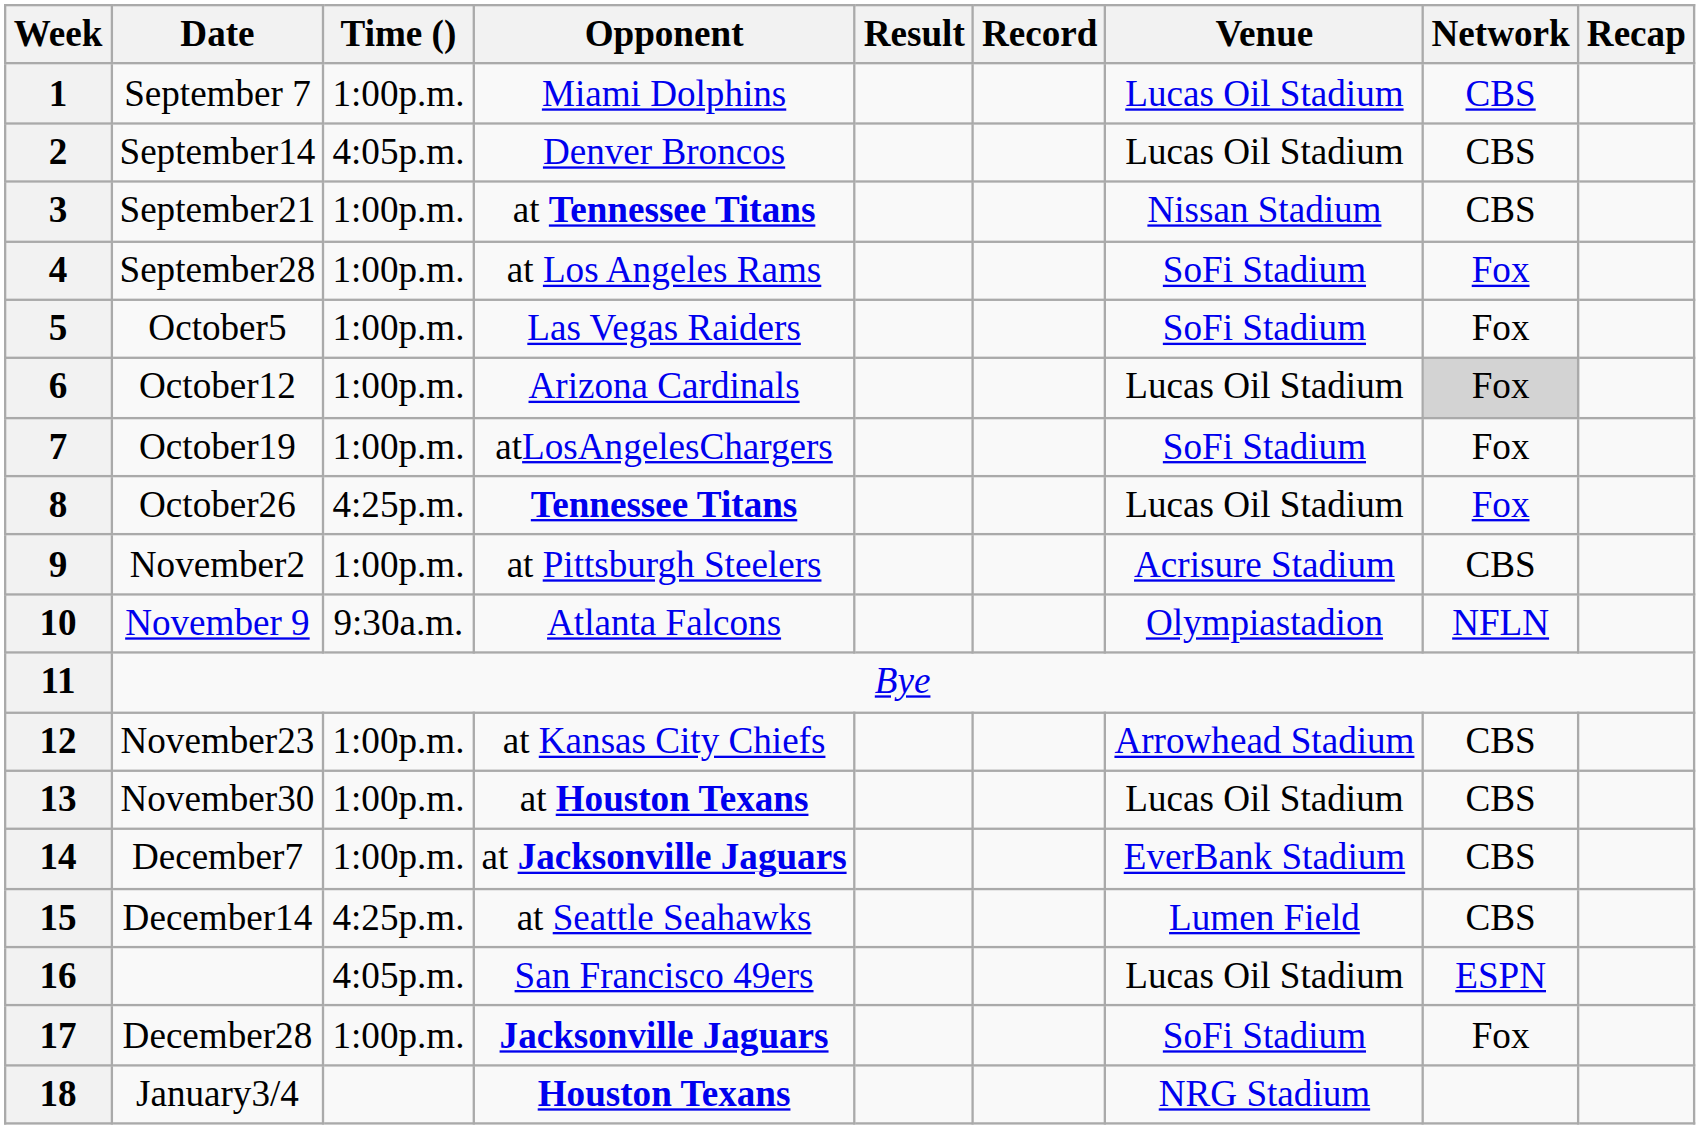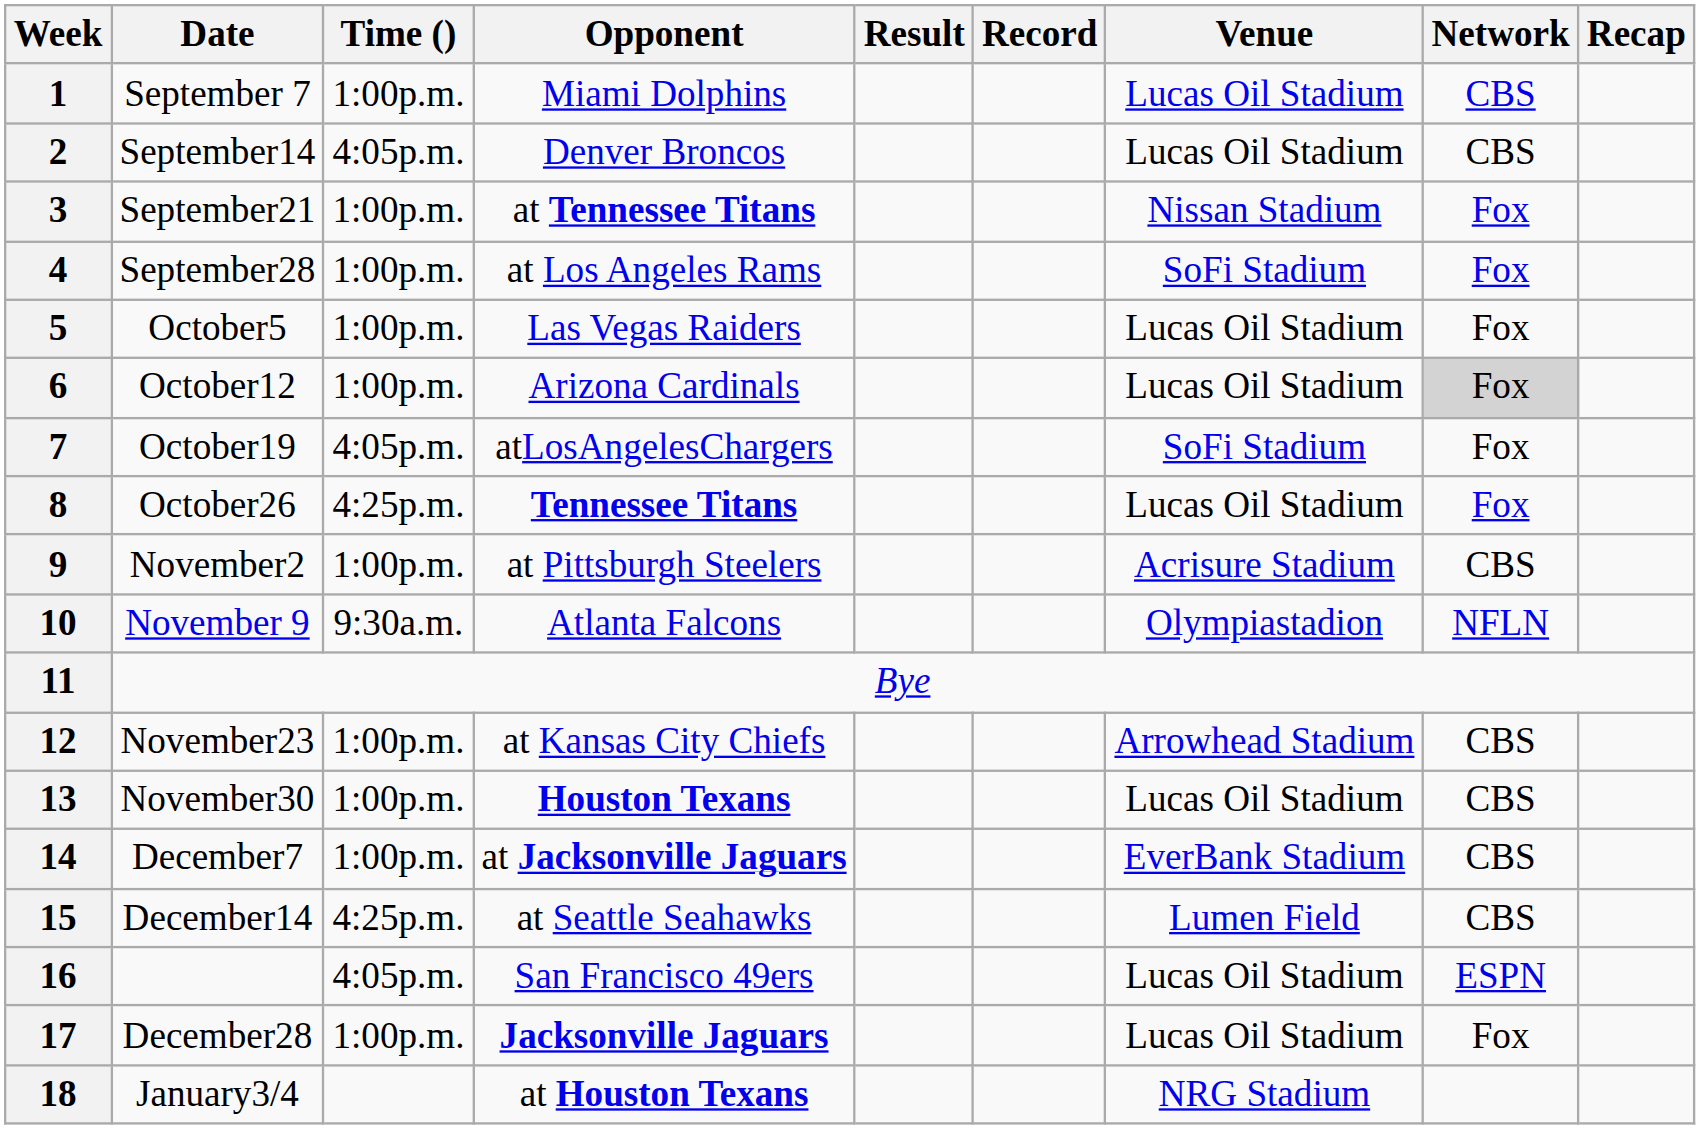(1501, 210) CBS -> (1501, 210) Fox
(1264, 328) SoFi Stadium -> (1264, 328) Lucas Oil Stadium
(398, 446) 1:00p.m. -> (398, 446) 4:05p.m.
(664, 799) at Houston Texans -> (664, 799) Houston Texans
(1264, 1034) SoFi Stadium -> (1264, 1034) Lucas Oil Stadium
(664, 1093) Houston Texans -> (664, 1093) at Houston Texans
